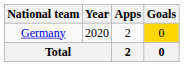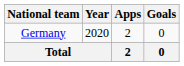(161, 33) gold background -> (161, 33) no background
